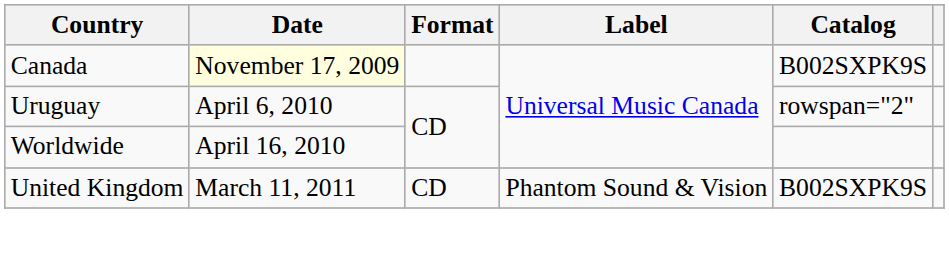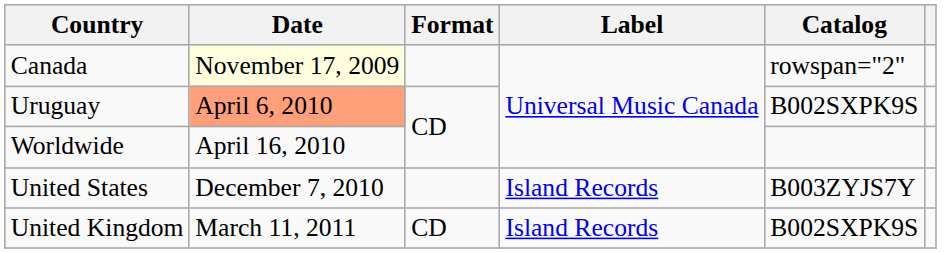(853, 65) B002SXPK9S -> (838, 65) rowspan="2"
(264, 106) no background -> (264, 106) lightsalmon background
(846, 106) rowspan="2" -> (844, 106) B002SXPK9S
+ row: (79, 187)
(636, 187) Phantom Sound & Vision -> (582, 227) Island Records
